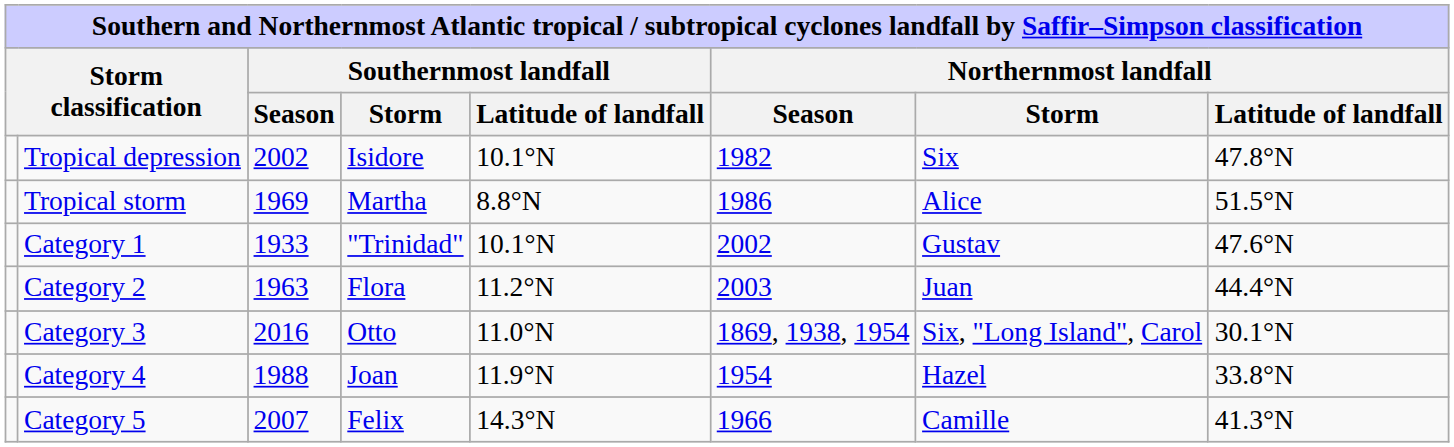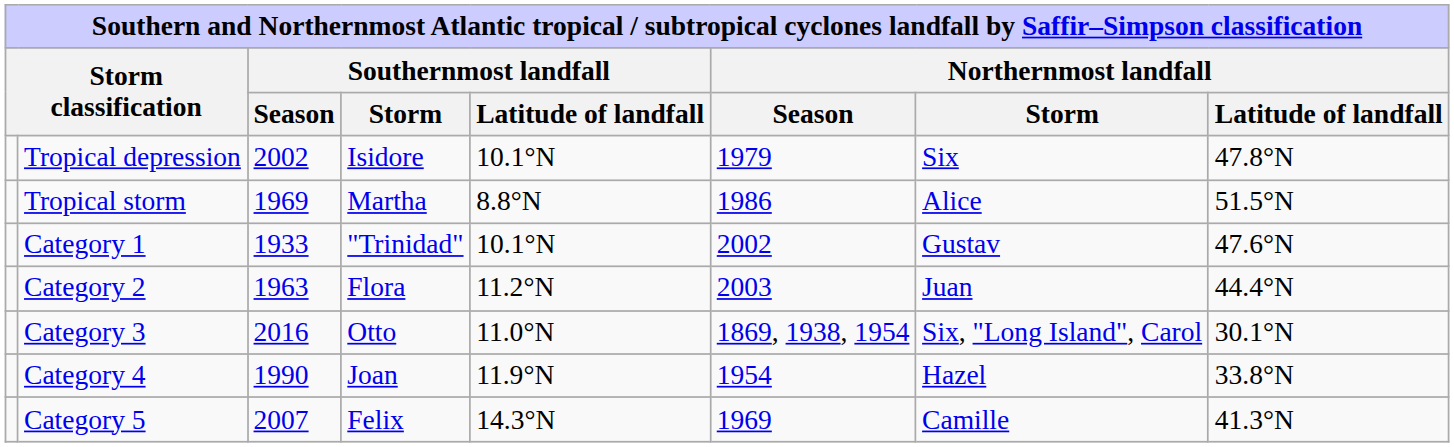(744, 157) 1982 -> (744, 157) 1979
(281, 375) 1988 -> (281, 375) 1990
(744, 419) 1966 -> (744, 419) 1969
